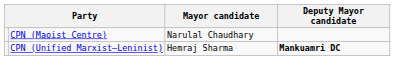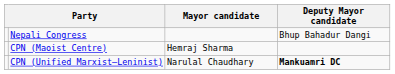+ row: (49, 35)
(210, 35) Narulal Chaudhary -> (200, 49) Hemraj Sharma
(200, 49) Hemraj Sharma -> (210, 62) Narulal Chaudhary
